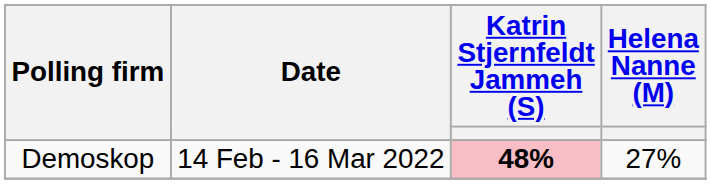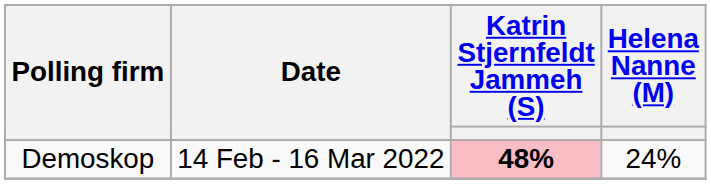(653, 160) 27% -> (653, 160) 24%
